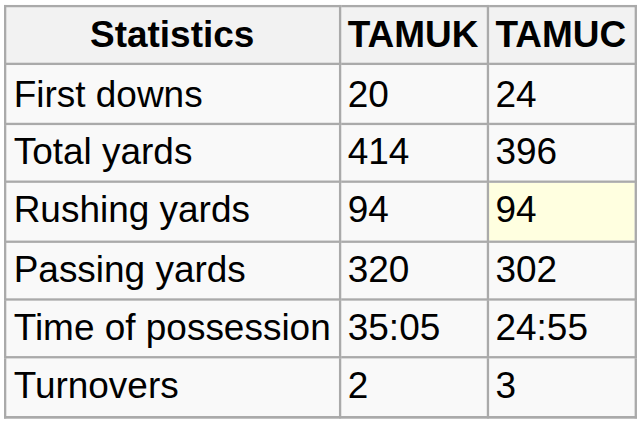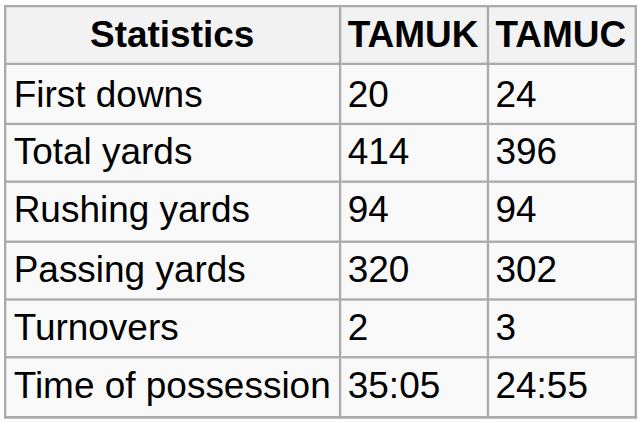(516, 210) lightyellow background -> (516, 210) no background
rows swapped: (96, 386) <-> (172, 327)
